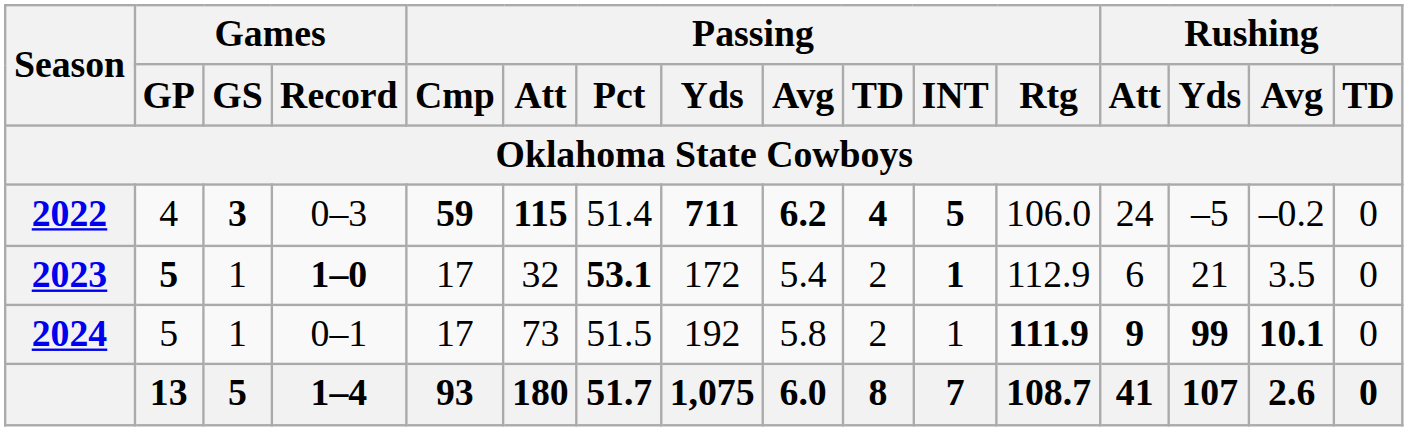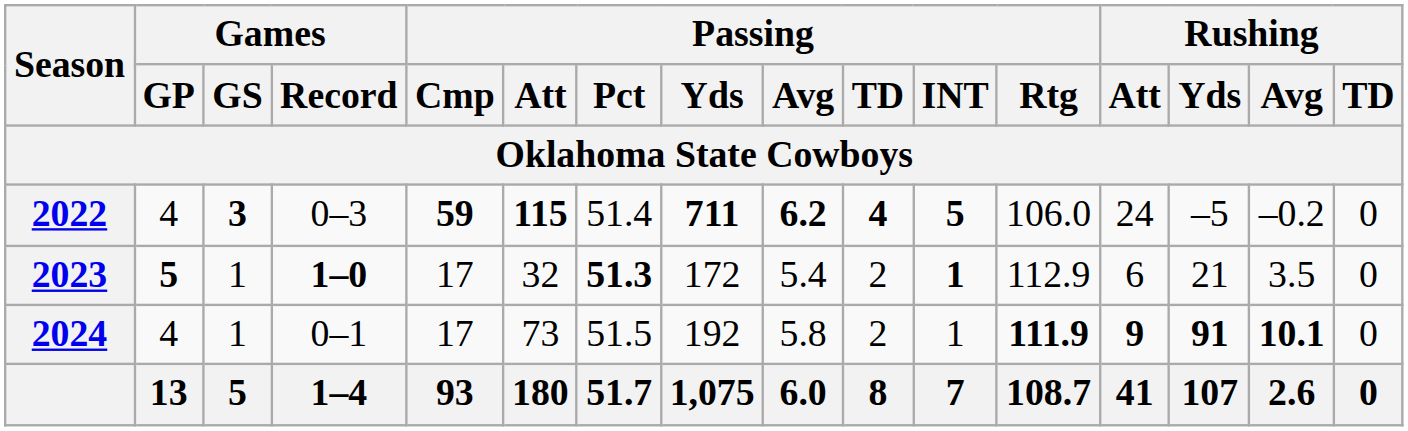(619, 273) 53.1 -> (619, 273) 51.3
(169, 333) 5 -> (169, 333) 4
(1210, 333) 99 -> (1210, 333) 91
